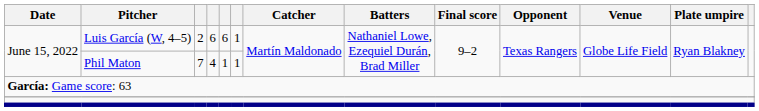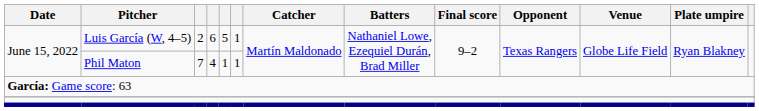(225, 38) 6 -> (225, 38) 5
